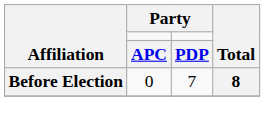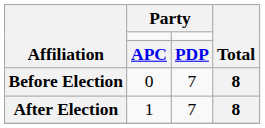+ row: (66, 109)
